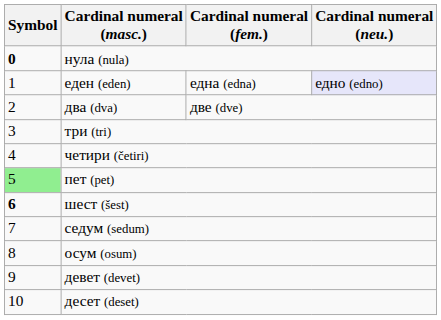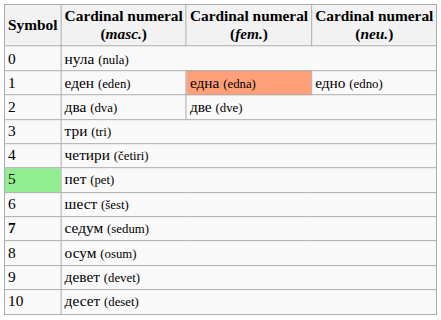(12, 58) bold -> (12, 58) normal
(223, 82) no background -> (223, 82) lightsalmon background
(349, 82) lavender background -> (349, 82) no background
(12, 204) bold -> (12, 204) normal
(12, 228) normal -> (12, 228) bold
